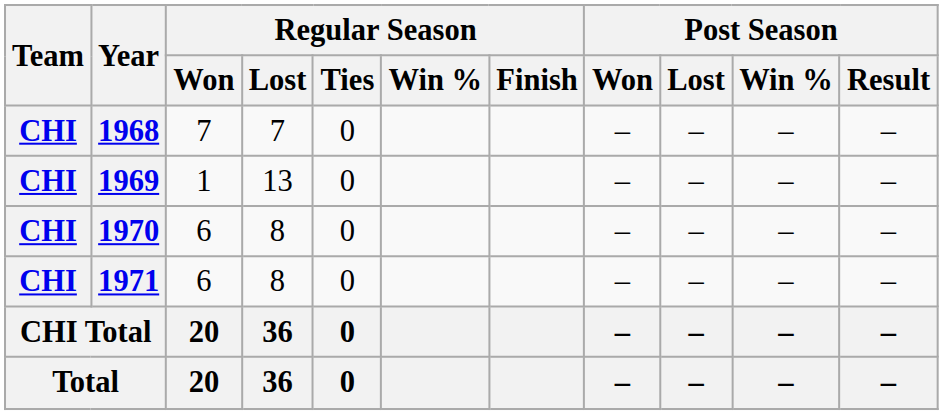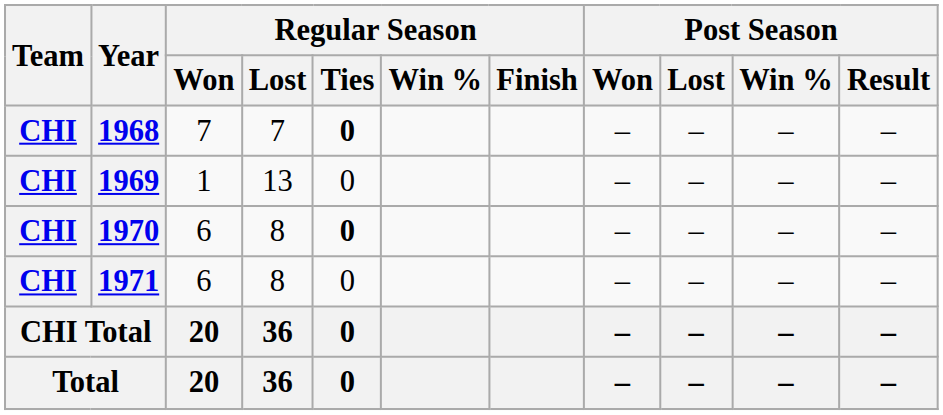(347, 130) normal -> (347, 130) bold
(347, 231) normal -> (347, 231) bold
